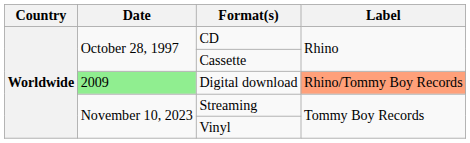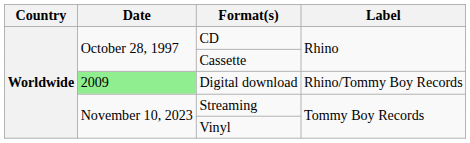(383, 82) lightsalmon background -> (383, 82) no background
